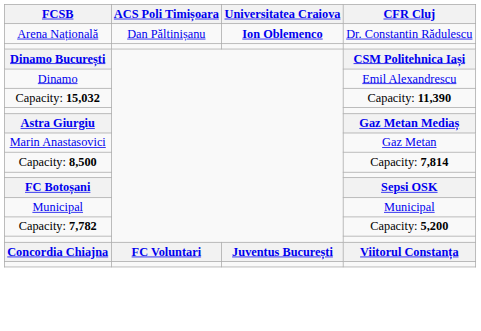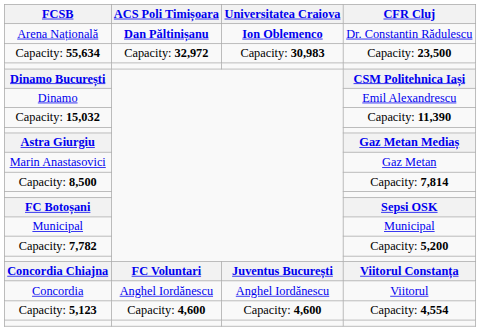(166, 33) normal -> (166, 33) bold
+ row: (58, 53)
+ row: (58, 290)
+ row: (58, 310)
